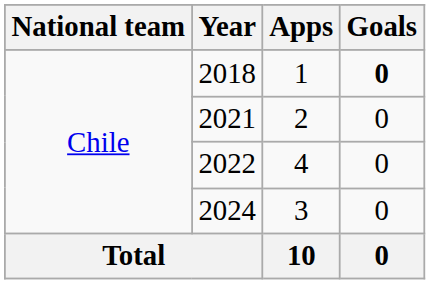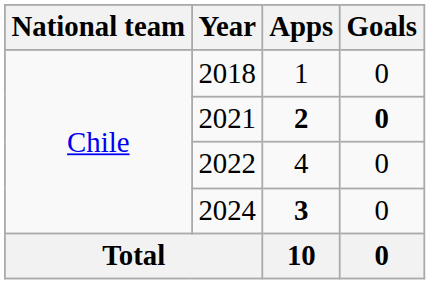(382, 73) bold -> (382, 73) normal
(301, 118) normal -> (301, 118) bold
(382, 118) normal -> (382, 118) bold
(301, 210) normal -> (301, 210) bold
